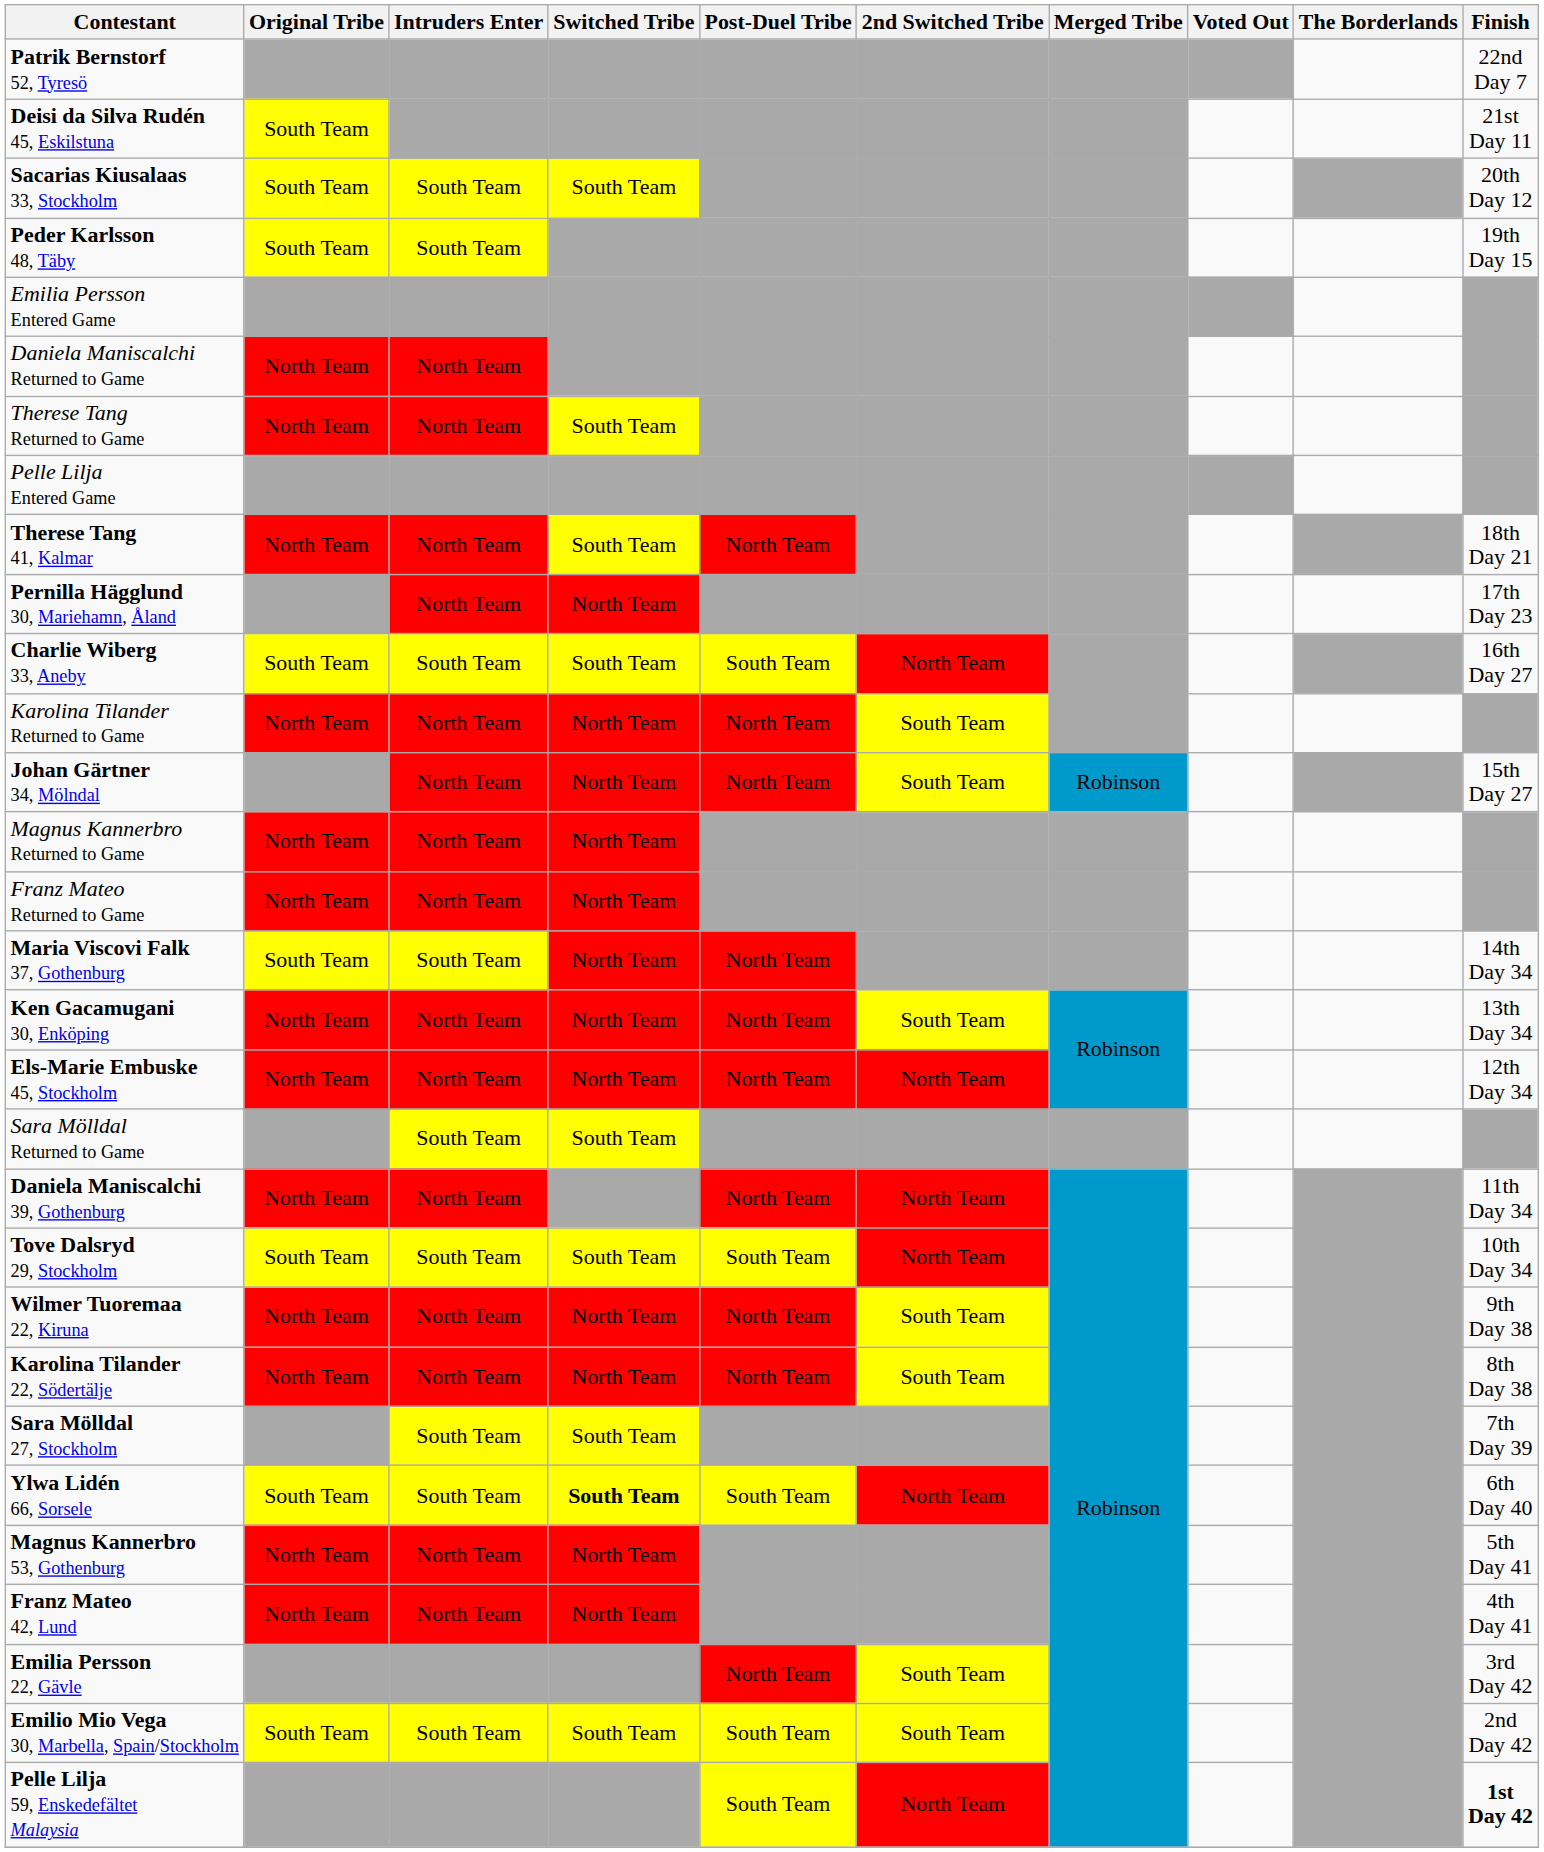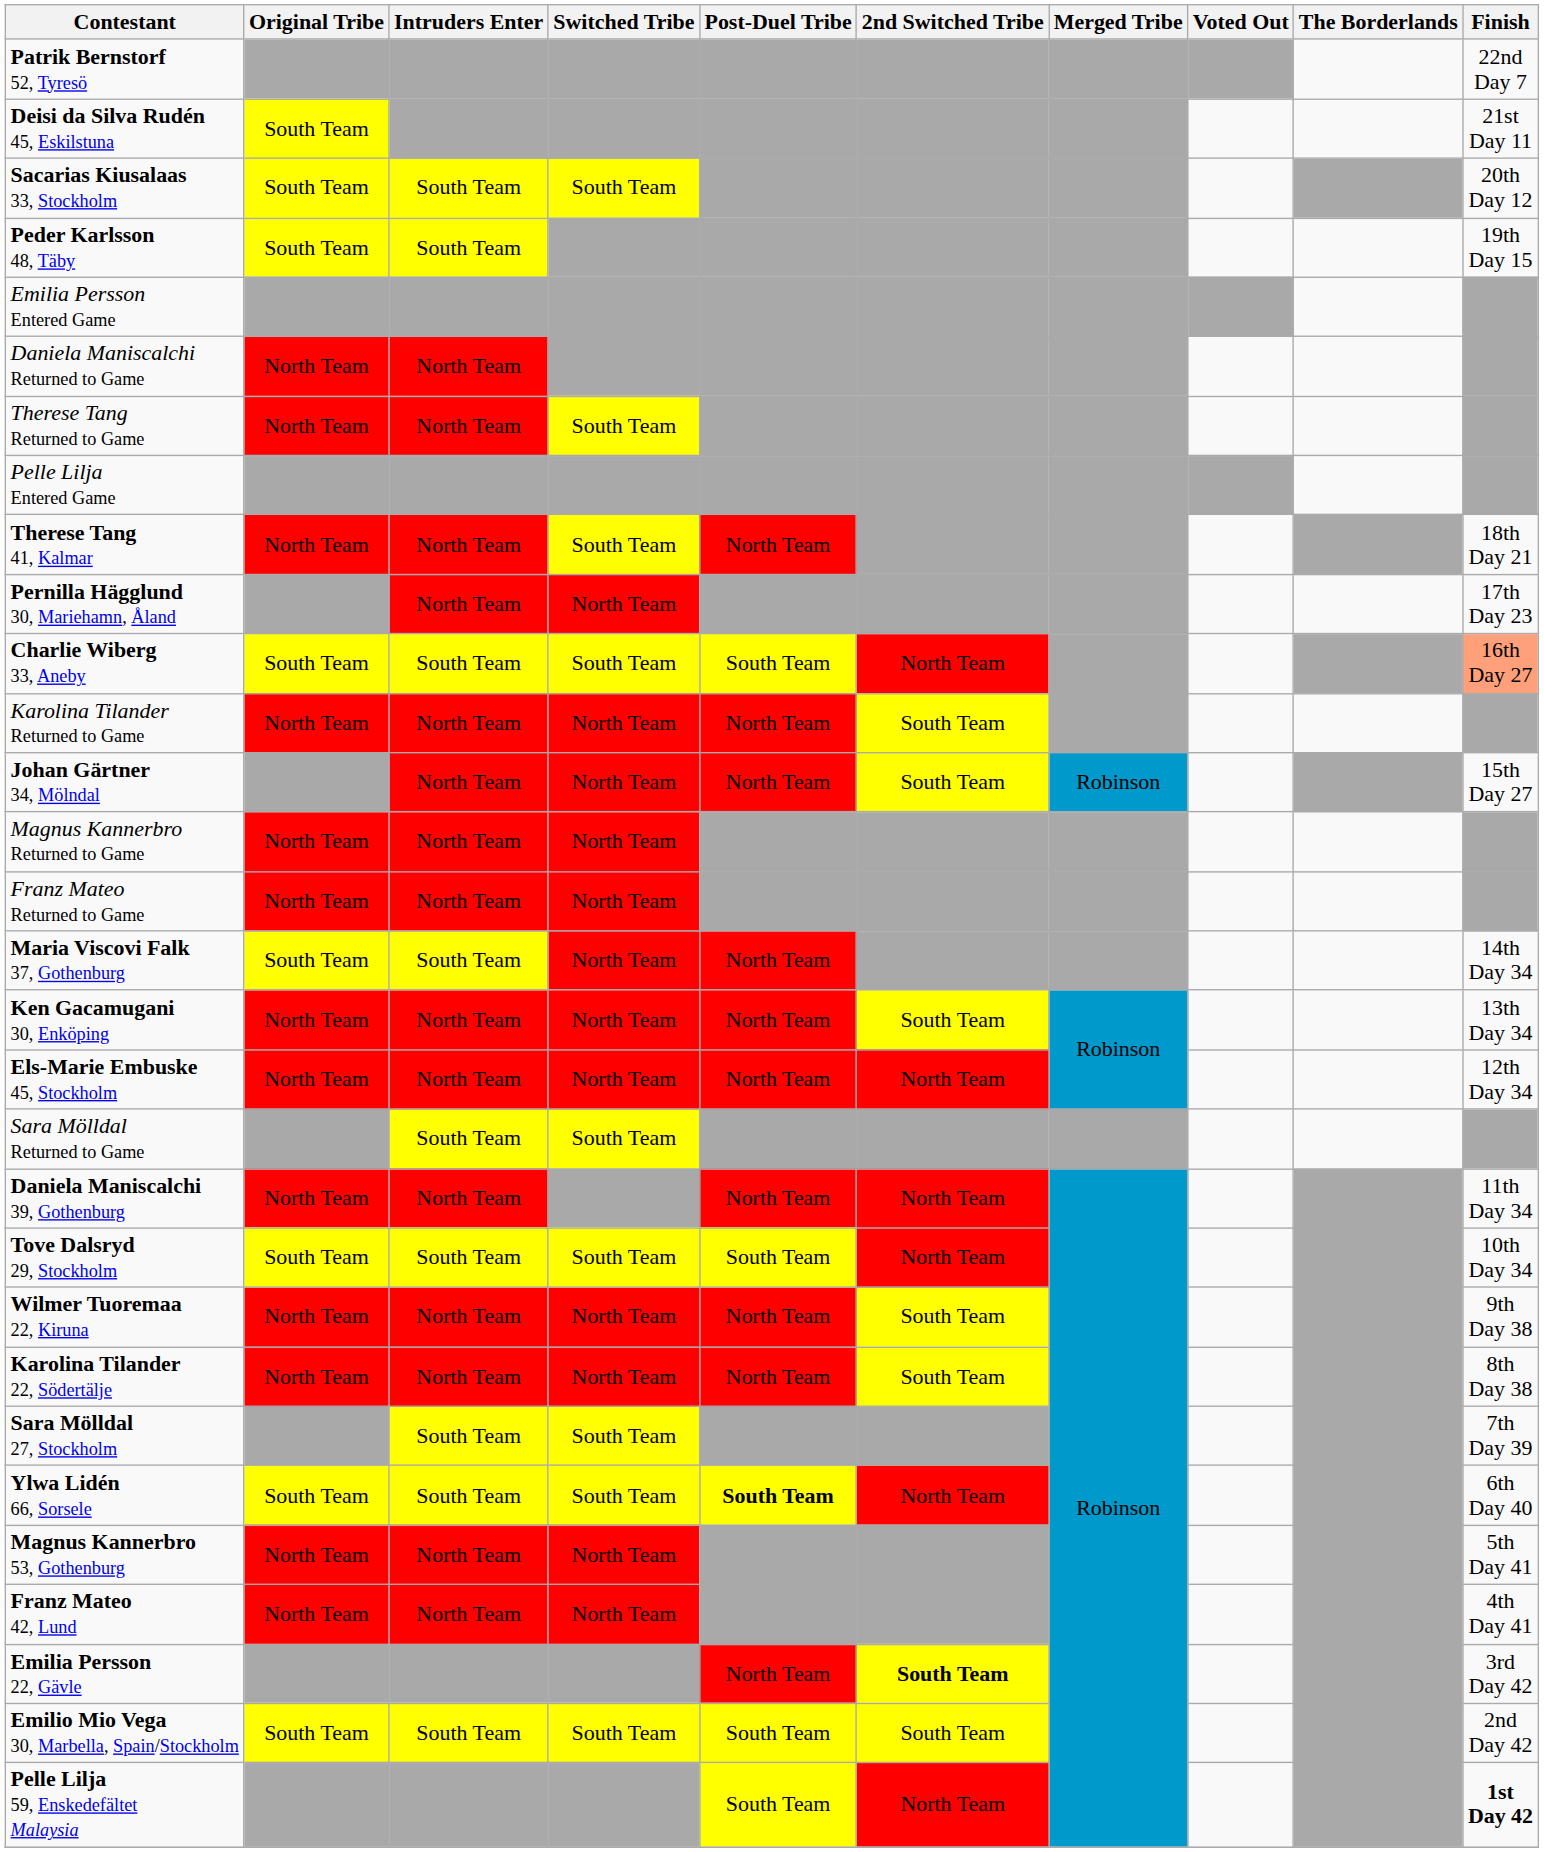(1500, 663) no background -> (1500, 663) lightsalmon background
(624, 1495) bold -> (624, 1495) normal
(778, 1495) normal -> (778, 1495) bold
(953, 1673) normal -> (953, 1673) bold
